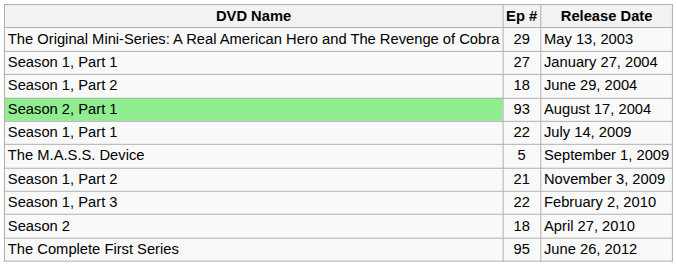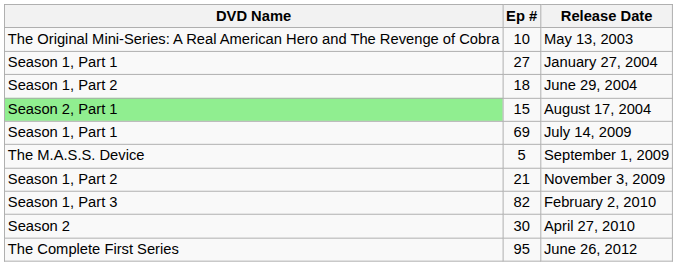(522, 39) 29 -> (522, 39) 10
(522, 109) 93 -> (522, 109) 15
(522, 132) 22 -> (522, 132) 69
(522, 202) 22 -> (522, 202) 82
(522, 226) 18 -> (522, 226) 30
